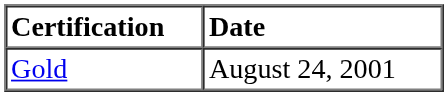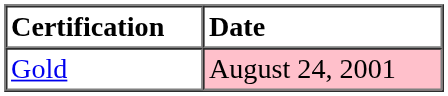(302, 68) no background -> (302, 68) pink background
